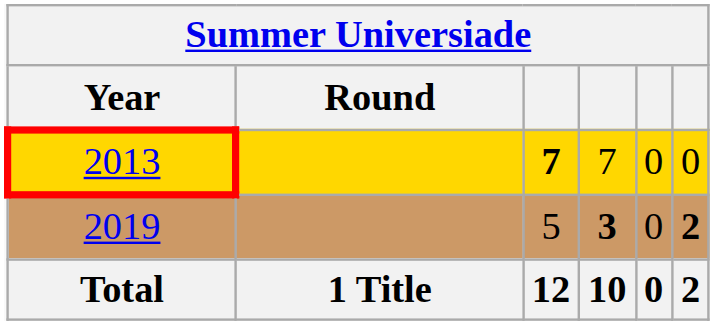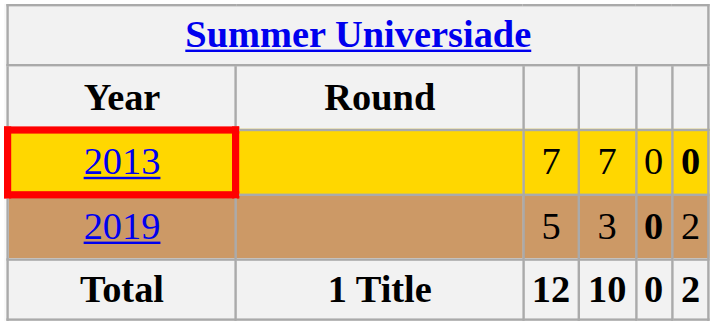(551, 161) bold -> (551, 161) normal
(691, 161) normal -> (691, 161) bold
(607, 226) bold -> (607, 226) normal
(654, 226) normal -> (654, 226) bold
(691, 226) bold -> (691, 226) normal
